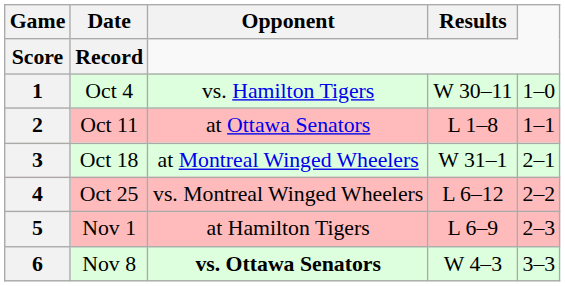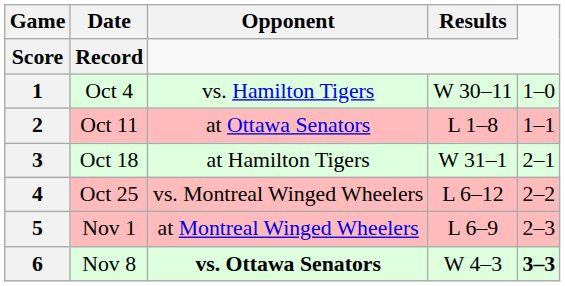(288, 159) at Montreal Winged Wheelers -> (288, 159) at Hamilton Tigers
(288, 228) at Hamilton Tigers -> (288, 228) at Montreal Winged Wheelers
(539, 263) normal -> (539, 263) bold
